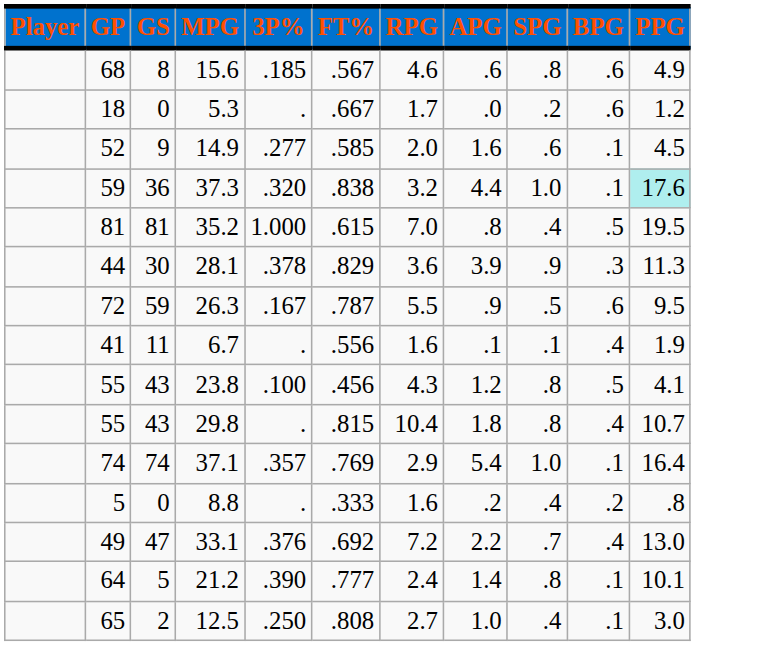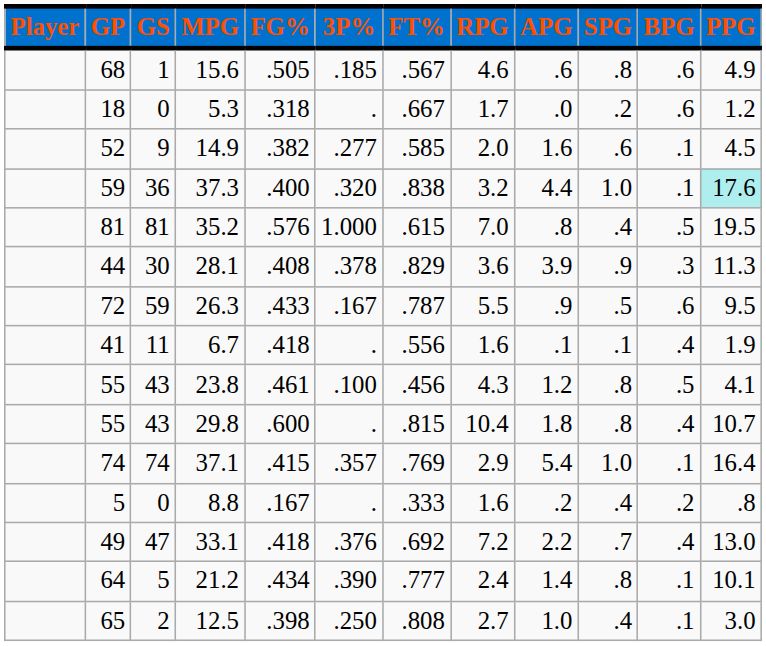+ column: (280, 27)
(164, 69) 8 -> (164, 69) 1
